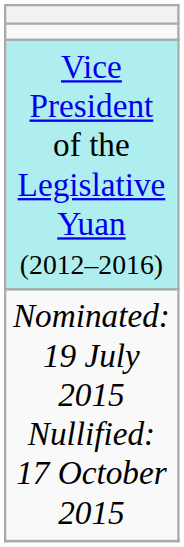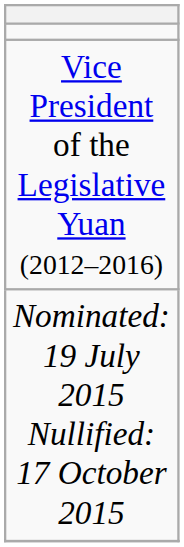(91, 164) paleturquoise background -> (91, 164) no background
